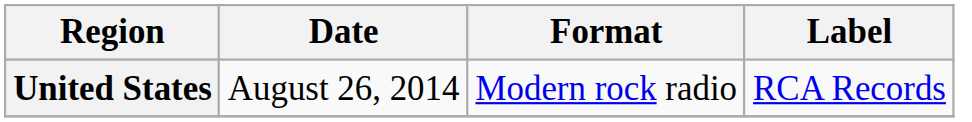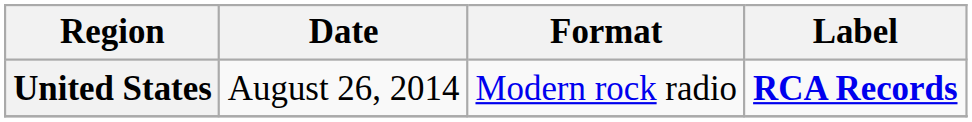(850, 87) normal -> (855, 87) bold
